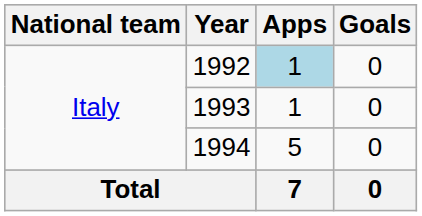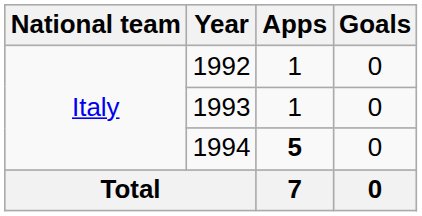(295, 66) lightblue background -> (295, 66) no background
(295, 148) normal -> (295, 148) bold
